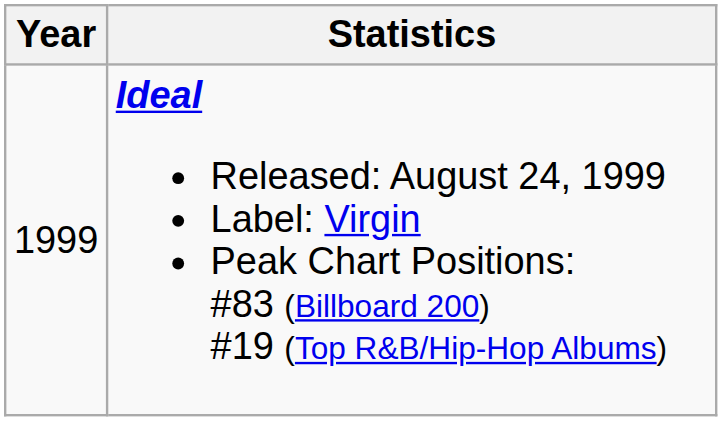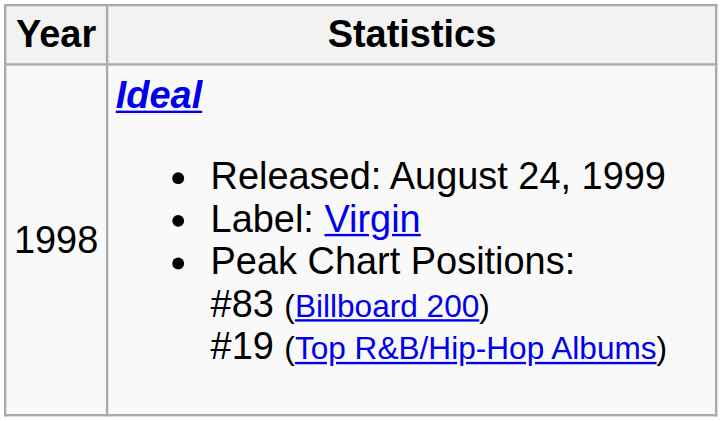(56, 239) 1999 -> (56, 239) 1998
